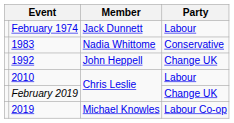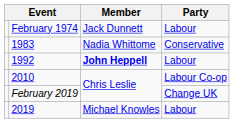(113, 61) normal -> (115, 61) bold
(191, 61) Change UK -> (180, 61) Labour
(180, 77) Labour -> (196, 77) Labour Co-op
(196, 110) Labour Co-op -> (180, 110) Labour
